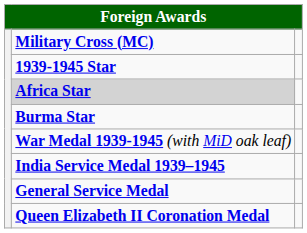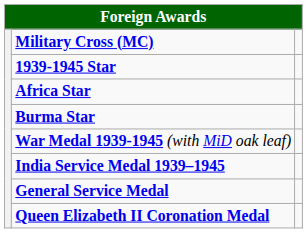(53, 91) lightgrey background -> (53, 91) no background
